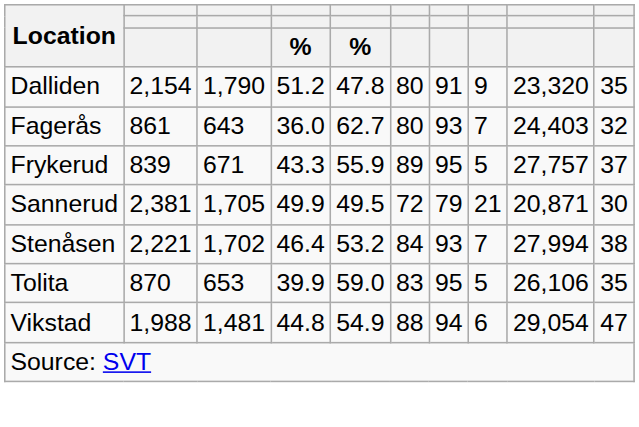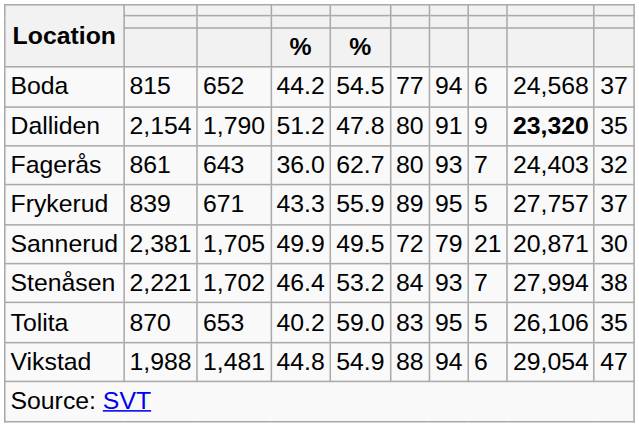+ row: (39, 86)
(551, 86) normal -> (551, 125) bold
(301, 283) 39.9 -> (301, 322) 40.2
